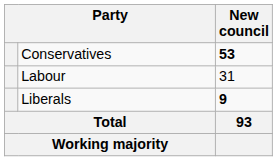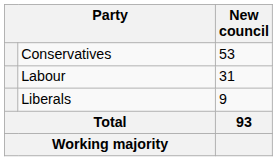(227, 54) bold -> (227, 54) normal
(223, 99) bold -> (223, 99) normal
